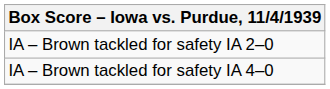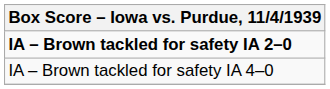(141, 44) normal -> (150, 44) bold
